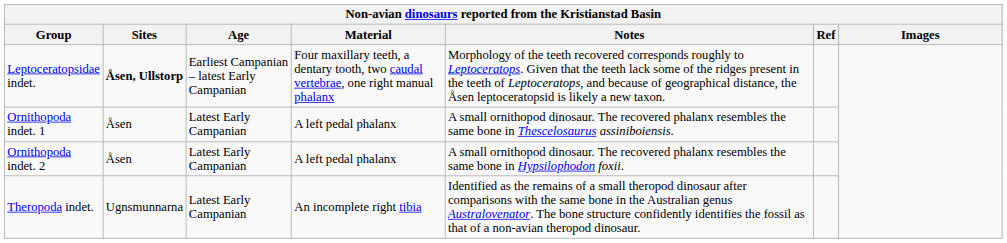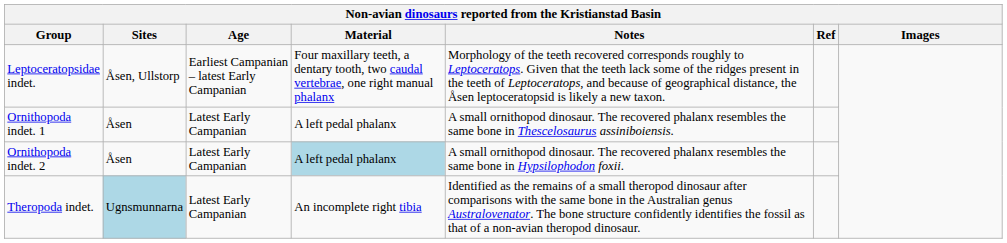(144, 75) bold -> (143, 75) normal
(345, 158) no background -> (345, 158) lightblue background
(144, 207) no background -> (144, 207) lightblue background
